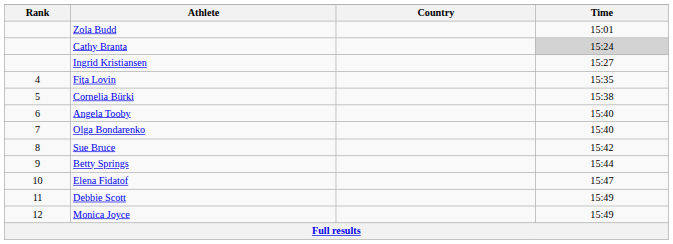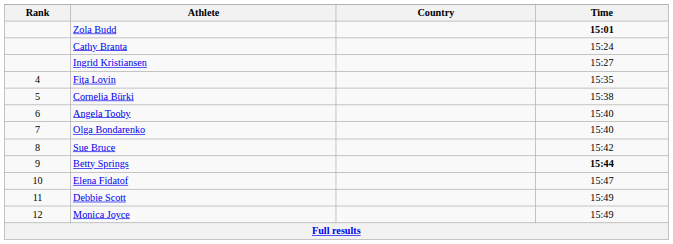(602, 29) normal -> (602, 29) bold
(602, 46) lightgrey background -> (602, 46) no background
(602, 164) normal -> (602, 164) bold
